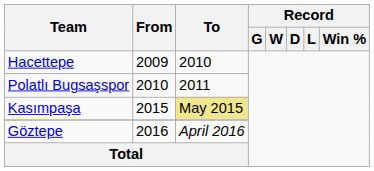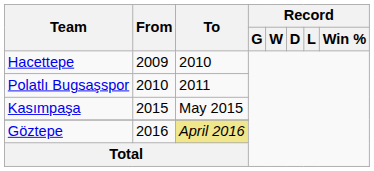(211, 108) khaki background -> (211, 108) no background
(212, 131) no background -> (212, 131) khaki background
